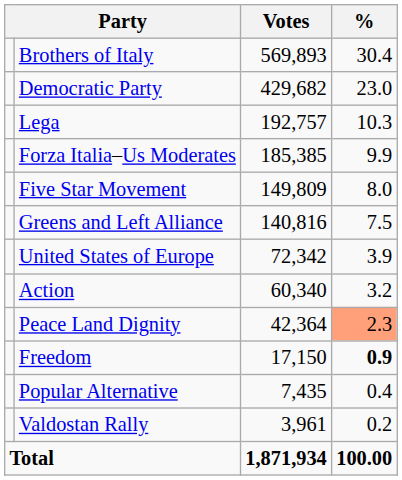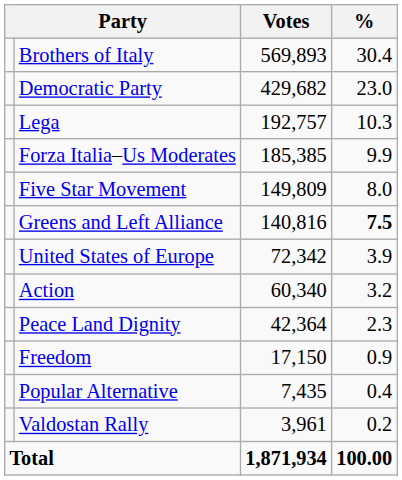(379, 222) normal -> (379, 222) bold
(379, 323) lightsalmon background -> (379, 323) no background
(379, 357) bold -> (379, 357) normal
